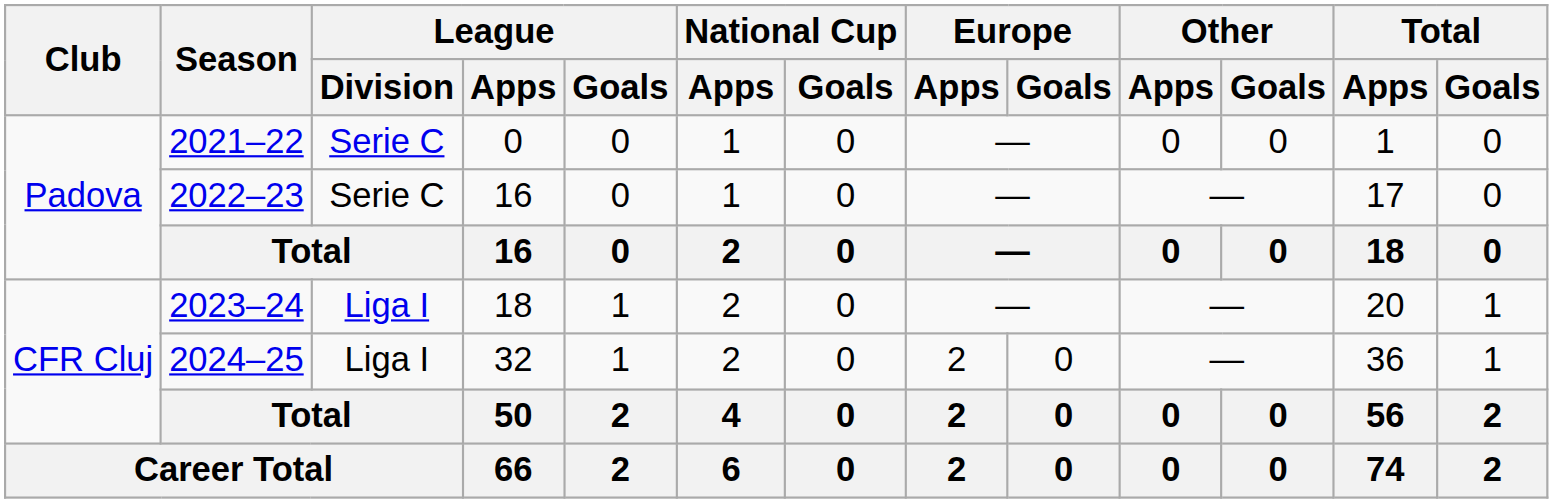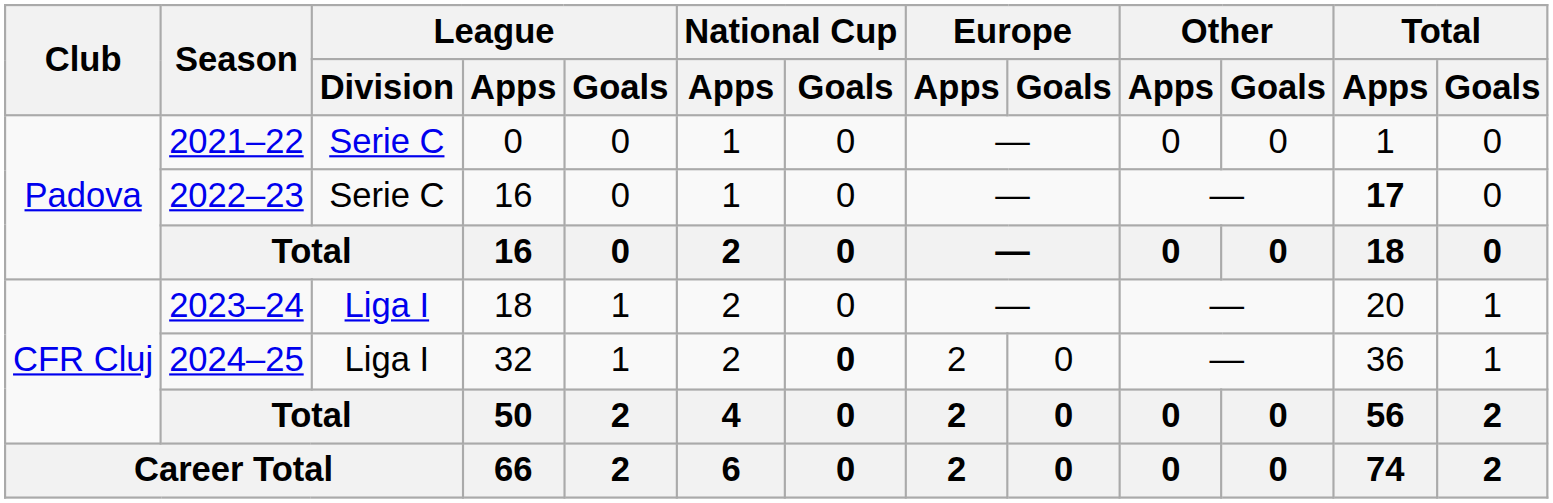(1385, 196) normal -> (1385, 196) bold
(846, 360) normal -> (846, 360) bold
